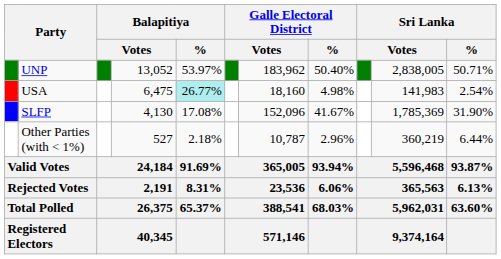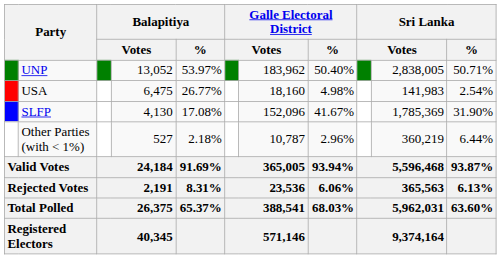(202, 91) paleturquoise background -> (202, 91) no background
